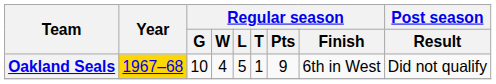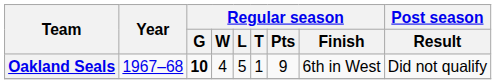(153, 67) gold background -> (153, 67) no background
(199, 67) normal -> (199, 67) bold
